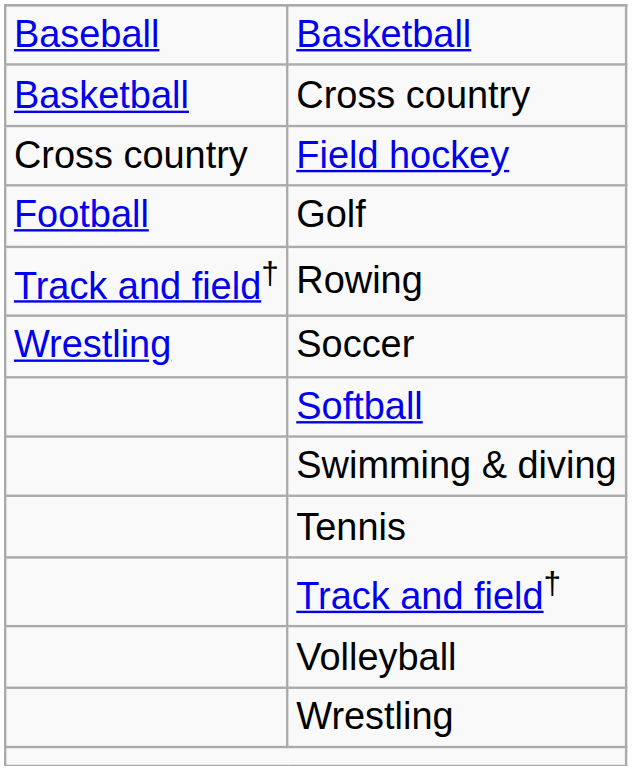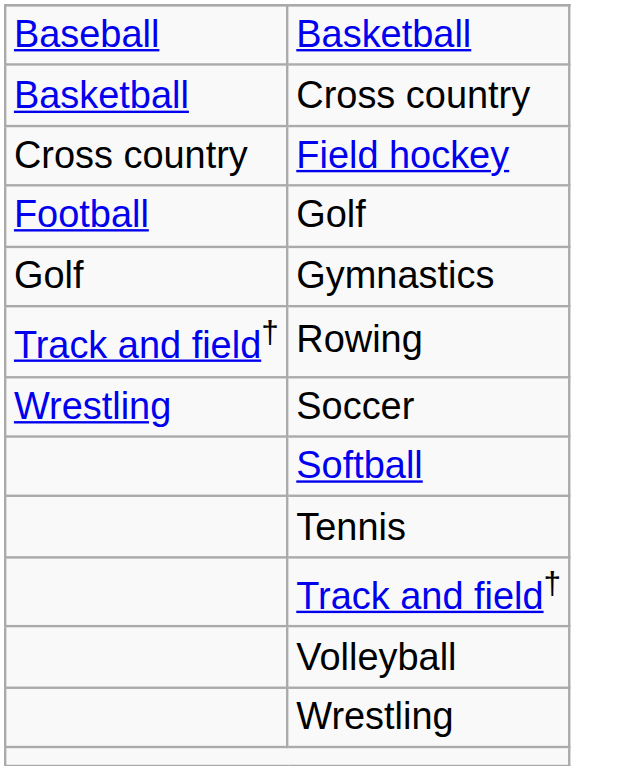+ row: (395, 275)
- row: (456, 465)
